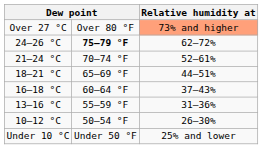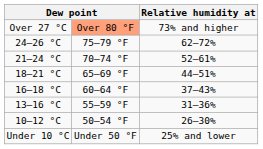(105, 28) no background -> (105, 28) lightsalmon background
(198, 28) lightsalmon background -> (198, 28) no background
(105, 43) bold -> (105, 43) normal
